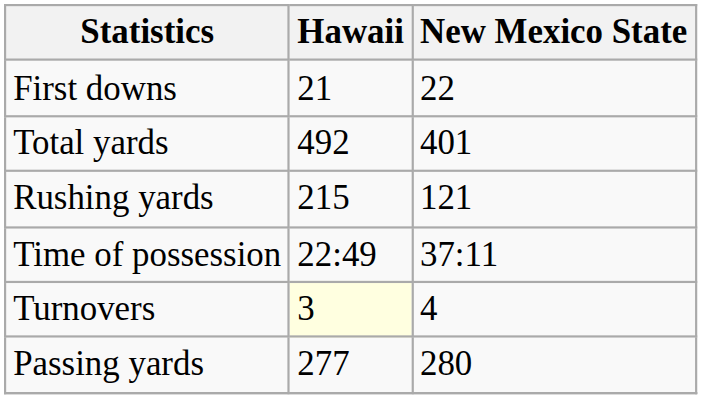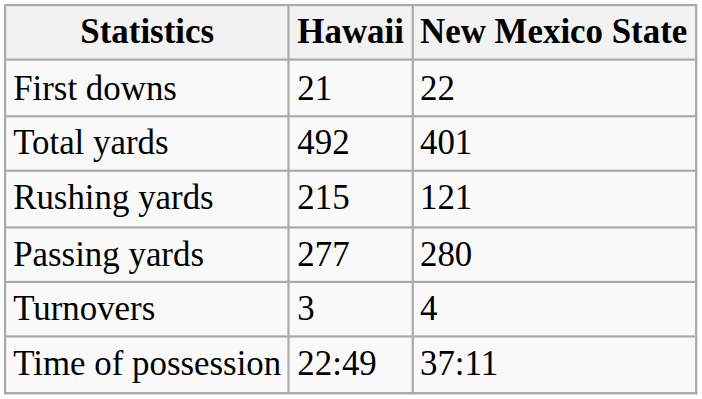rows swapped: (109, 364) <-> (147, 253)
(306, 308) lightyellow background -> (306, 308) no background
